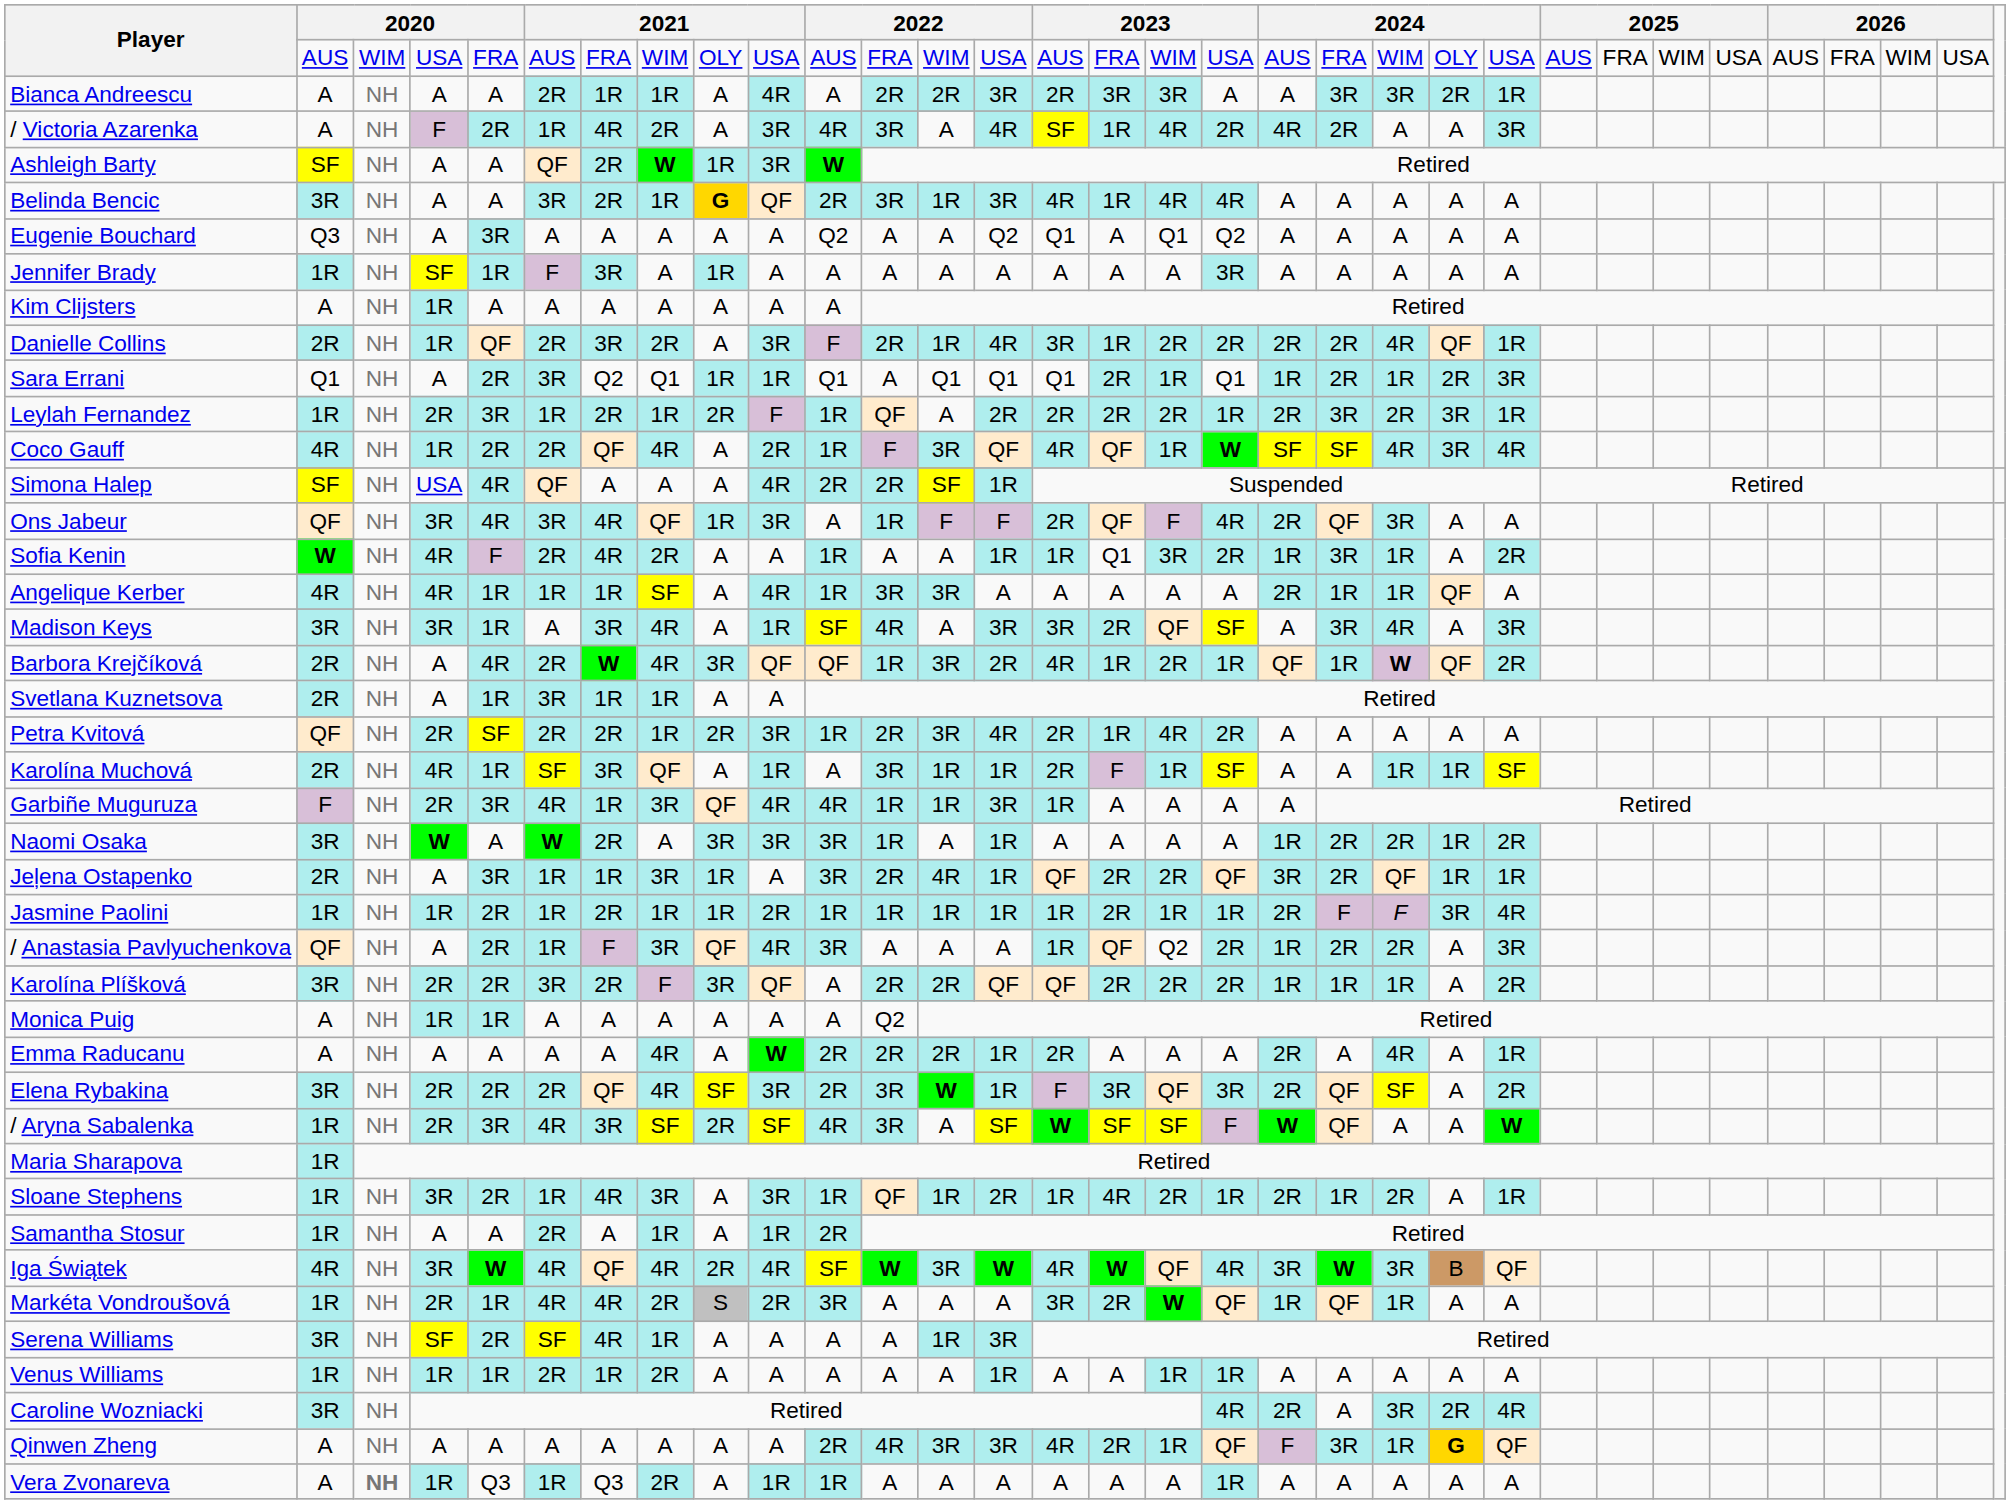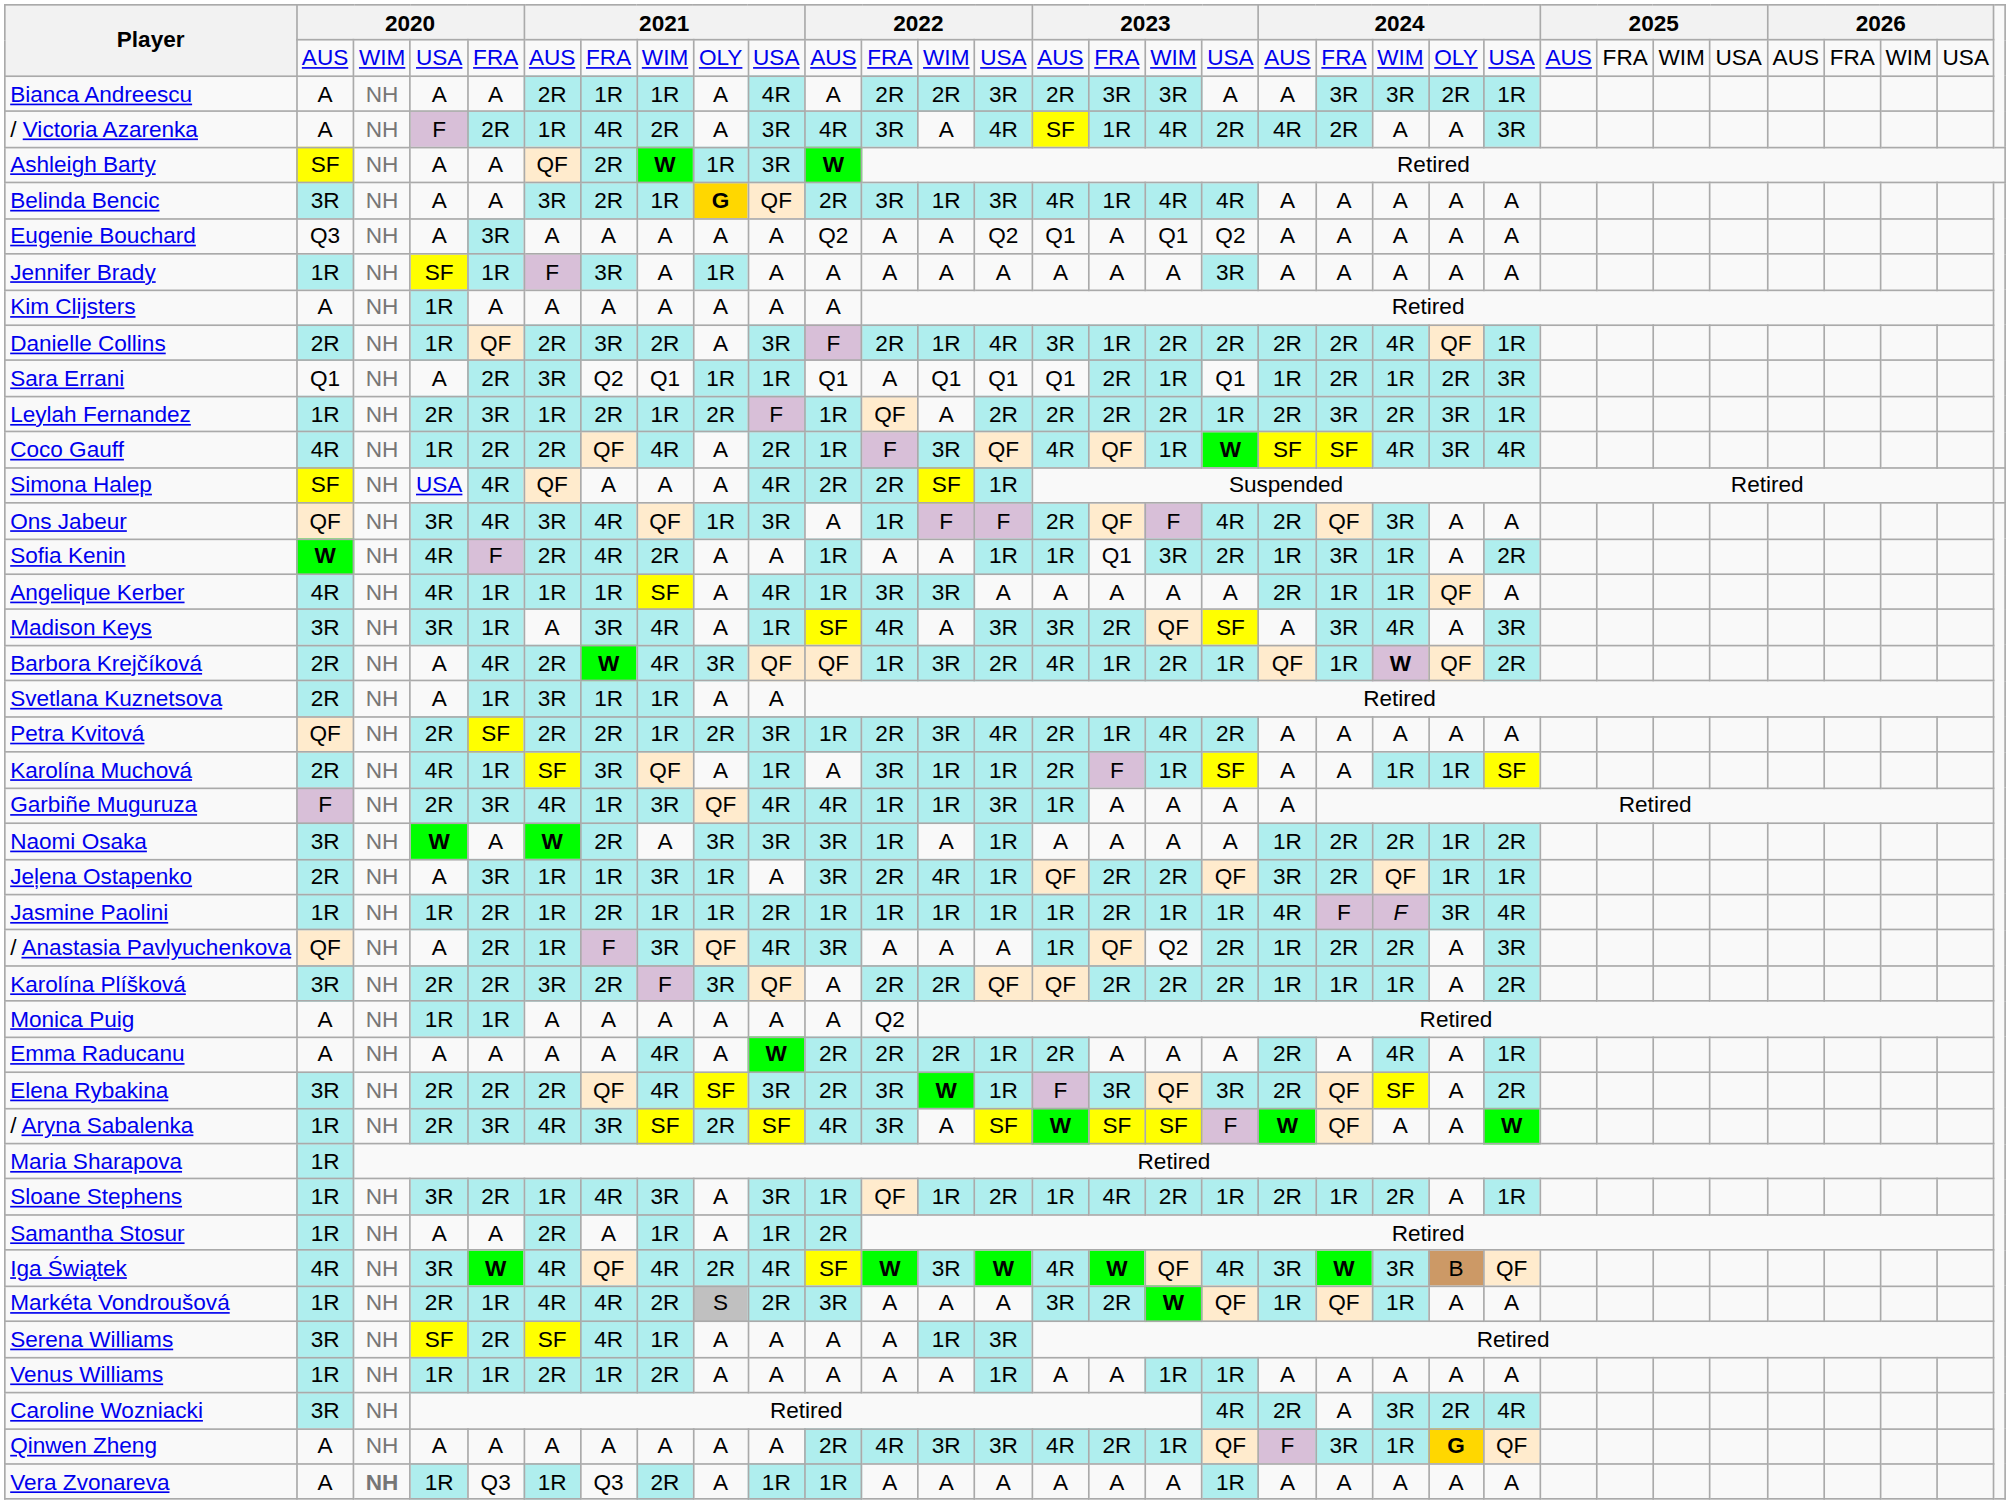(1287, 912) 2R -> (1287, 912) 4R
